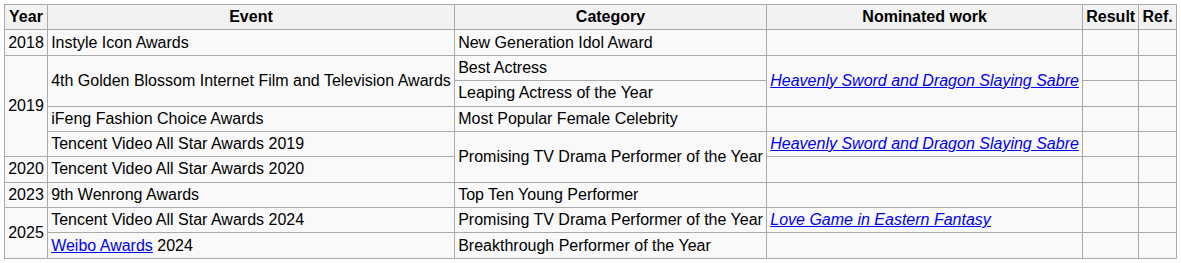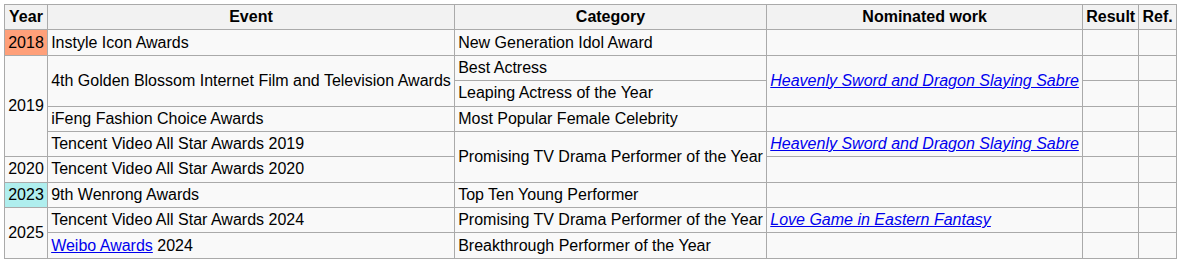(26, 42) no background -> (26, 42) lightsalmon background
(26, 194) no background -> (26, 194) paleturquoise background
